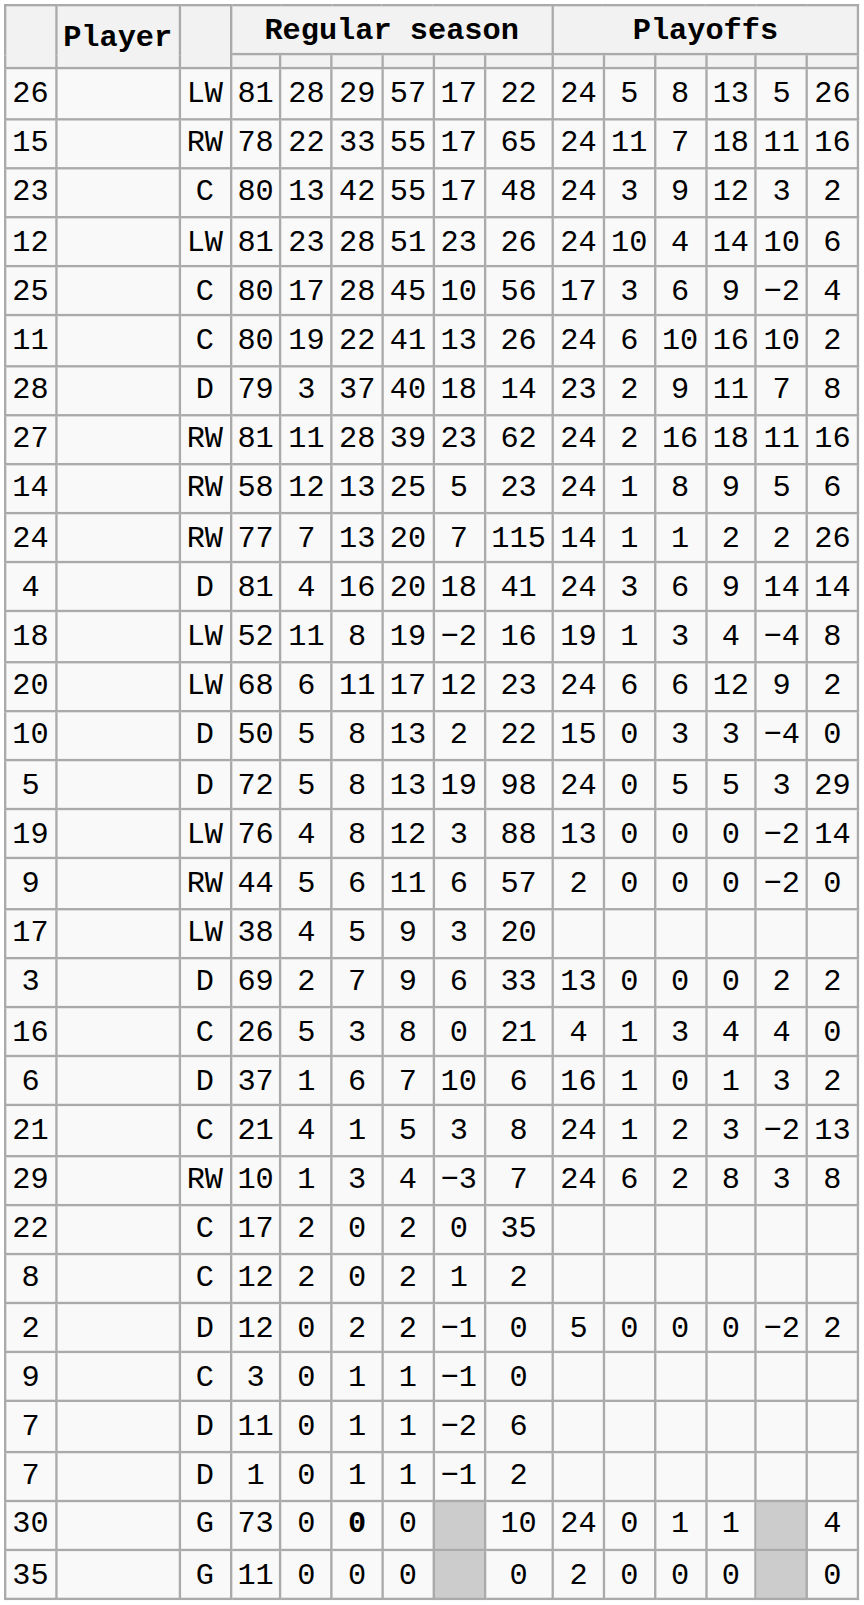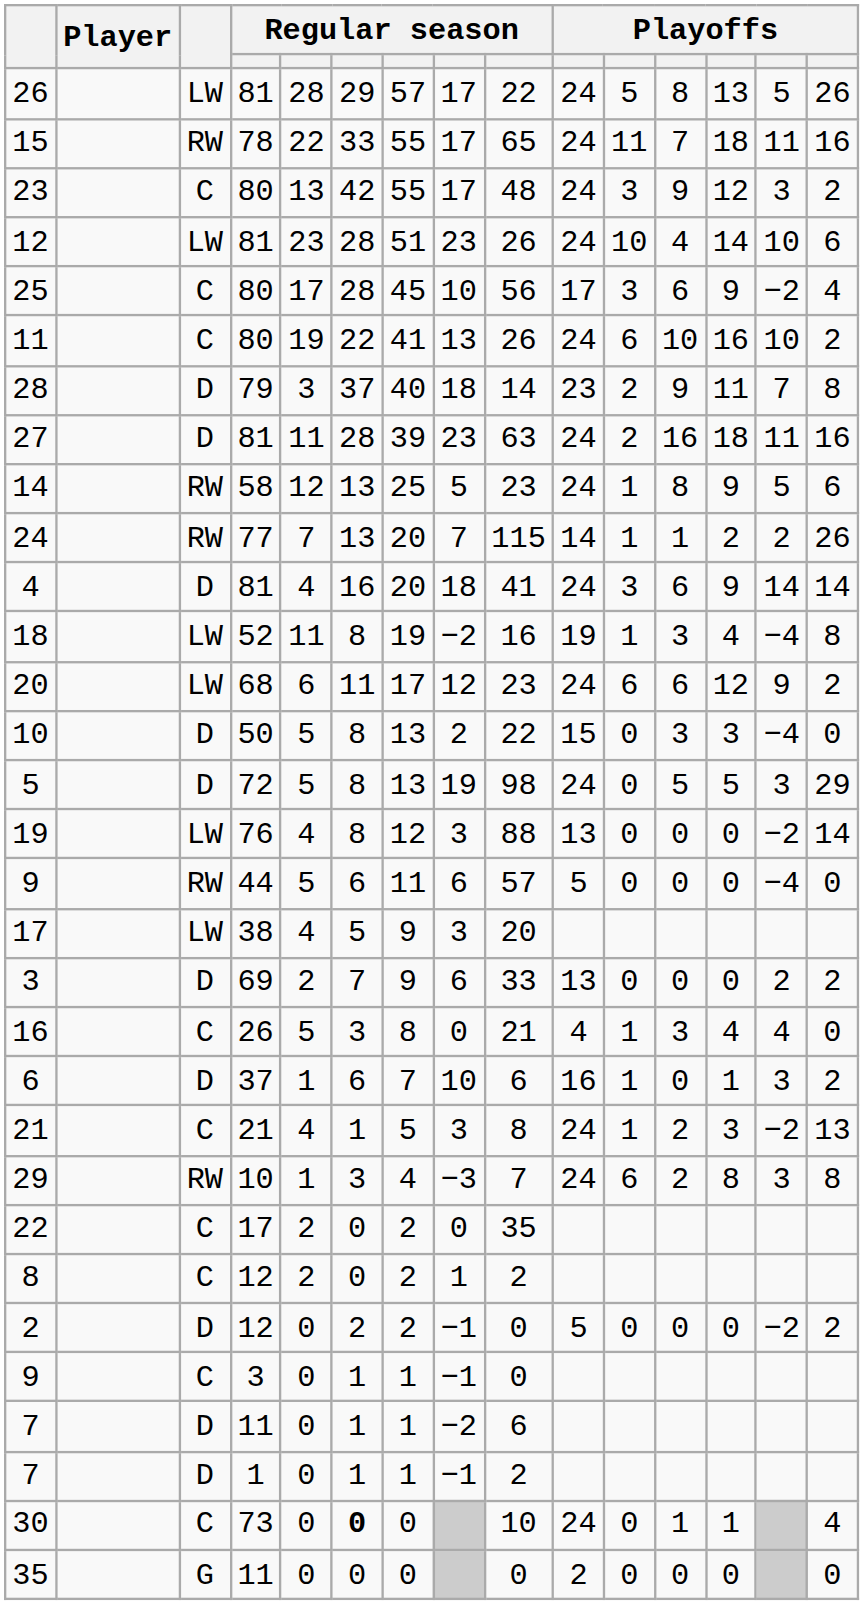(205, 439) RW -> (205, 439) D
(519, 439) 62 -> (519, 439) 63
(578, 884) 2 -> (578, 884) 5
(782, 884) −2 -> (782, 884) −4
(205, 1525) G -> (205, 1525) C
